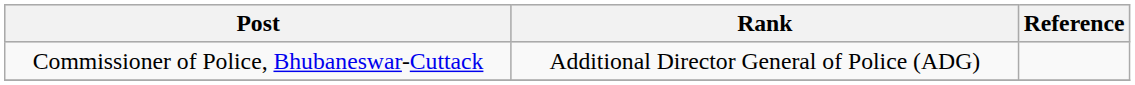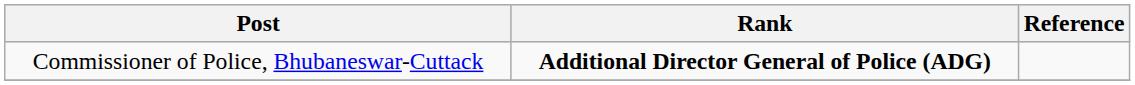(765, 60) normal -> (765, 60) bold
